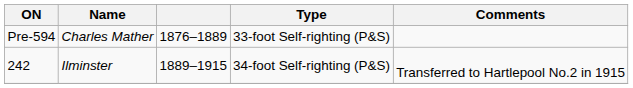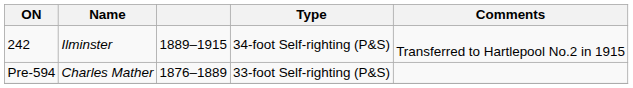rows swapped: (31, 36) <-> (19, 65)
